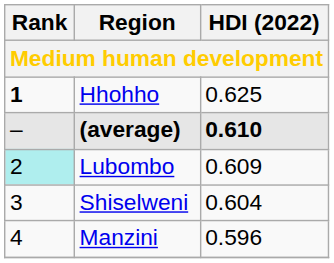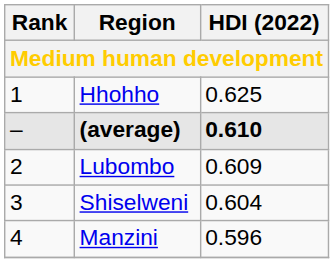(16, 94) bold -> (16, 94) normal
(16, 166) paleturquoise background -> (16, 166) no background
